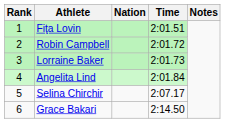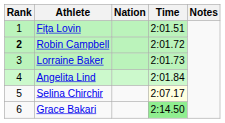(19, 45) normal -> (19, 45) bold
(168, 93) no background -> (168, 93) lightyellow background
(168, 110) no background -> (168, 110) lightgreen background
